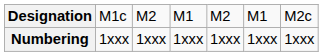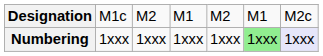(262, 39) no background -> (262, 39) lightgreen background
(299, 39) no background -> (299, 39) lavender background
